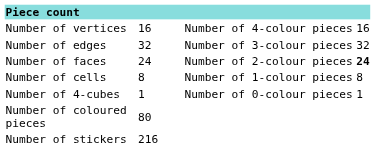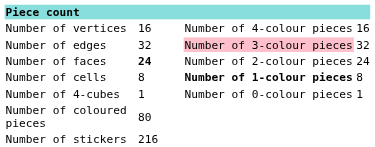(269, 45) no background -> (269, 45) pink background
(145, 61) normal -> (145, 61) bold
(363, 61) bold -> (363, 61) normal
(269, 77) normal -> (269, 77) bold
